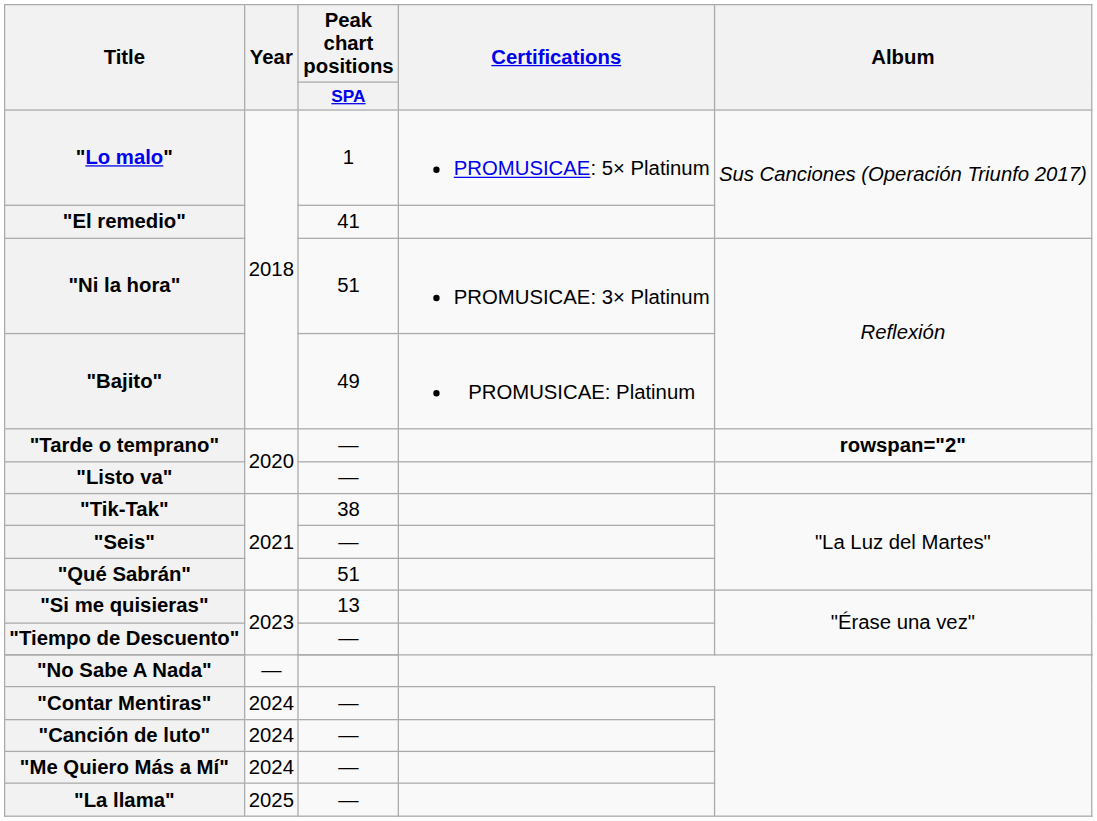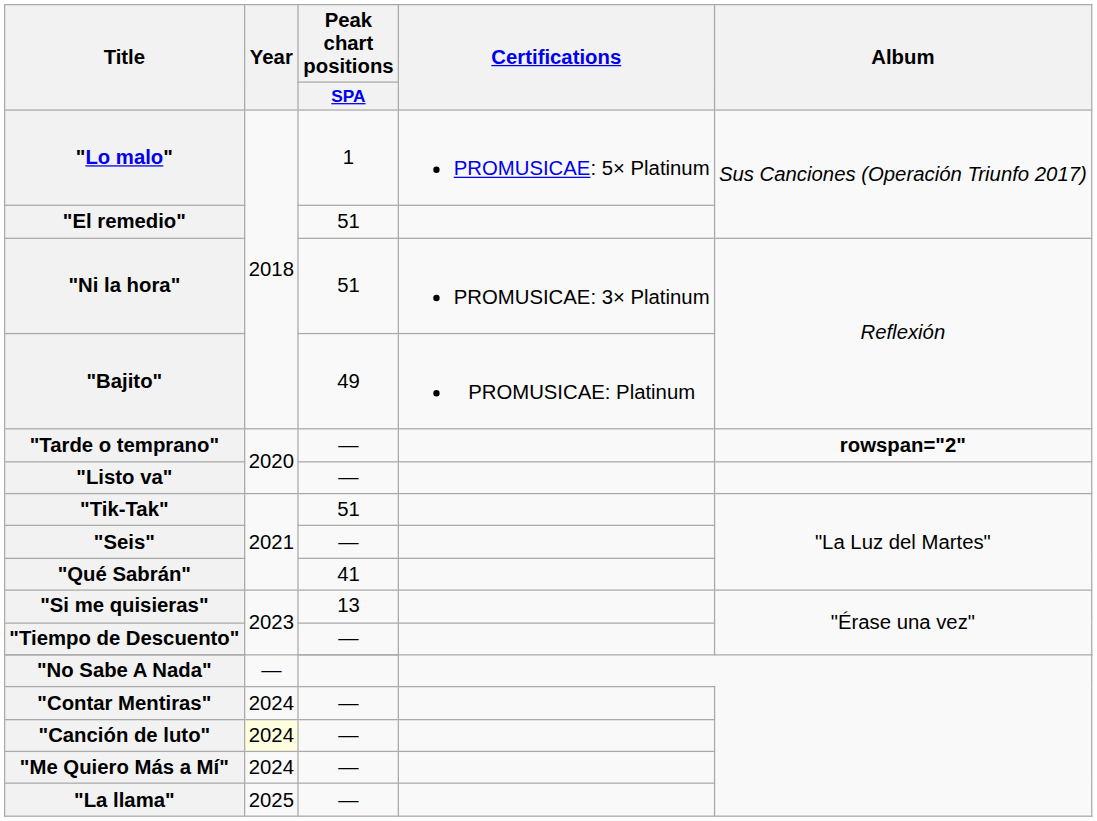(348, 221) 41 -> (348, 221) 51
(348, 509) 38 -> (348, 509) 51
(348, 574) 51 -> (348, 574) 41
(271, 735) no background -> (271, 735) lightyellow background
